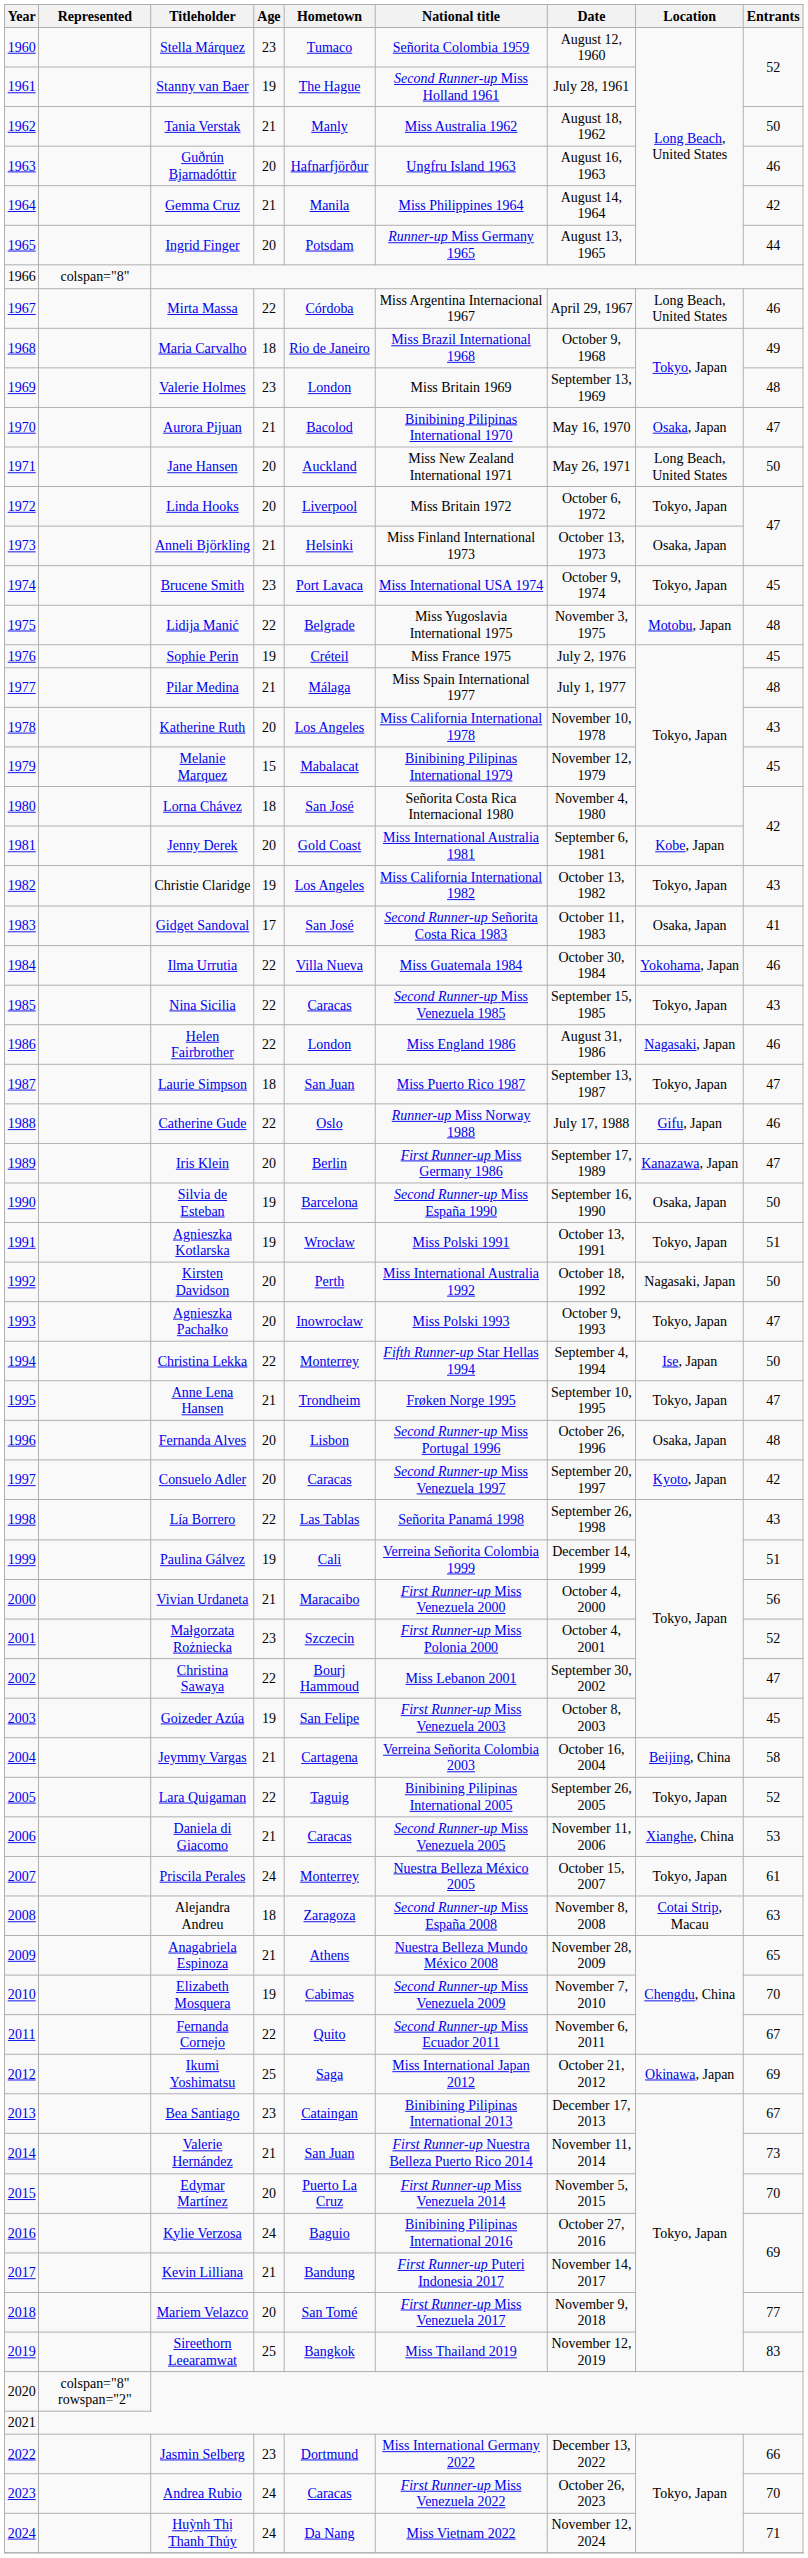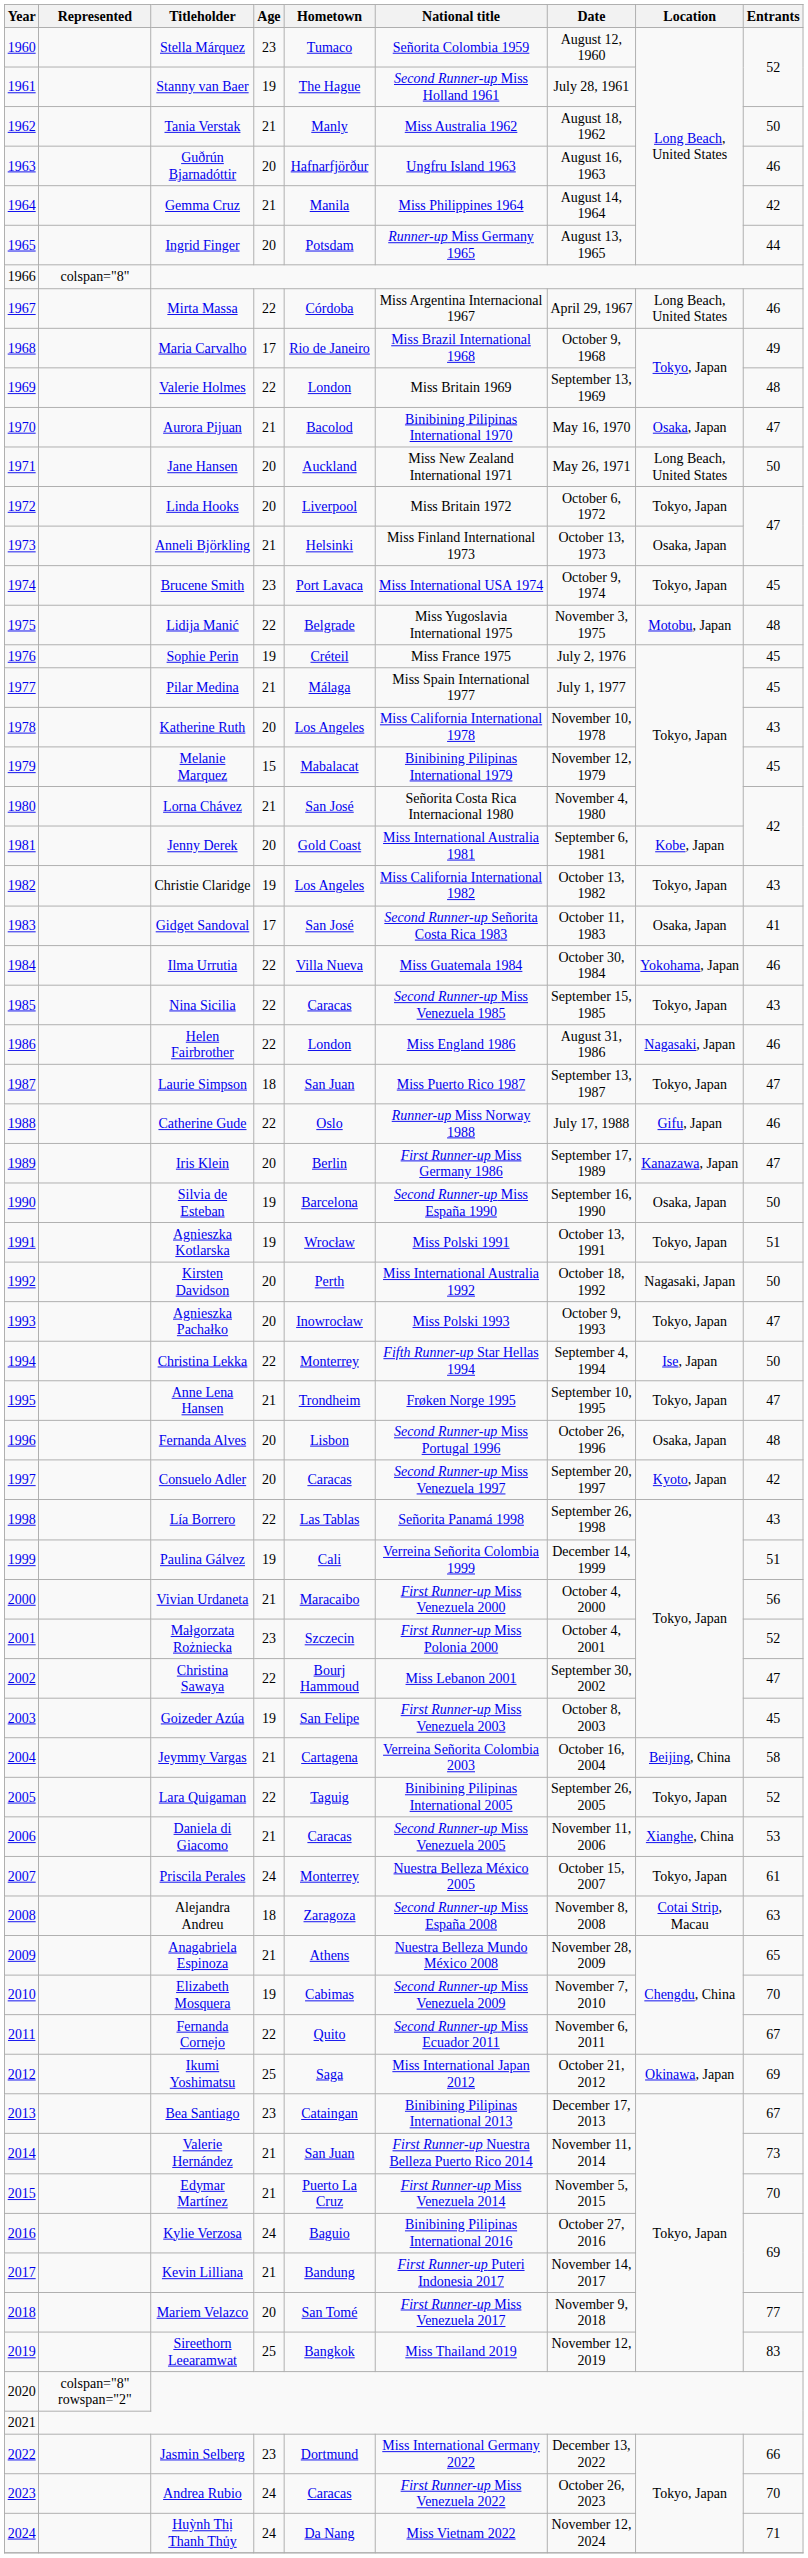(269, 347) 18 -> (269, 347) 17
(269, 387) 23 -> (269, 387) 22
(773, 687) 48 -> (773, 687) 45
(269, 806) 18 -> (269, 806) 21
(269, 2193) 20 -> (269, 2193) 21
